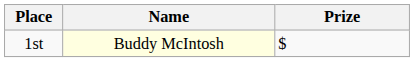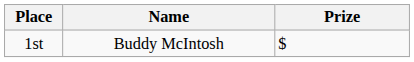(169, 43) lightyellow background -> (169, 43) no background
